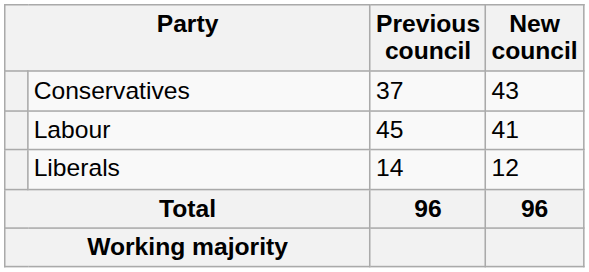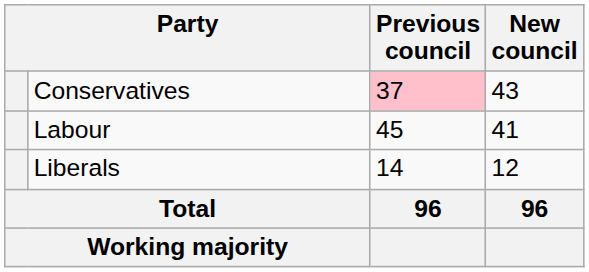(390, 90) no background -> (390, 90) pink background
